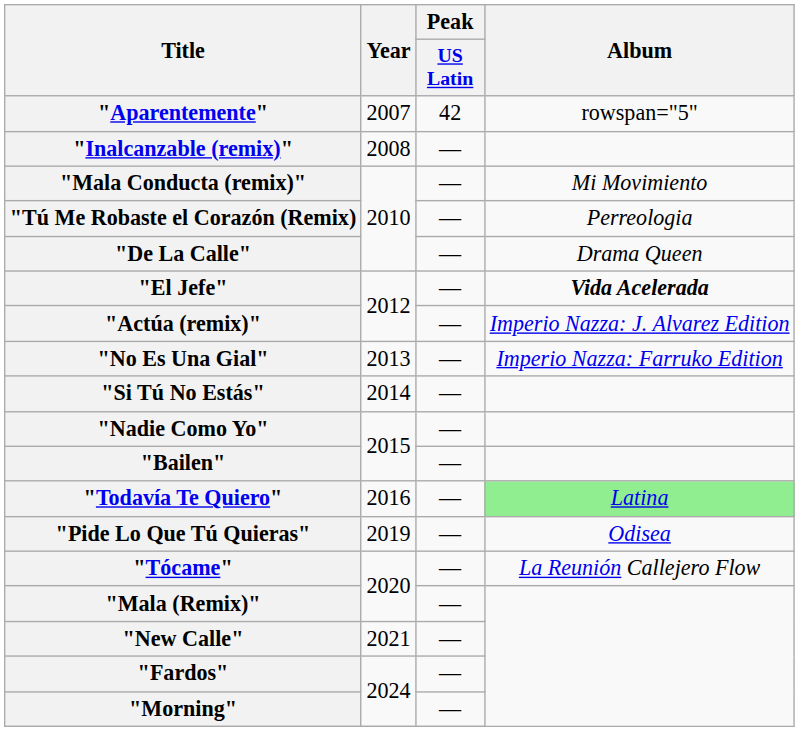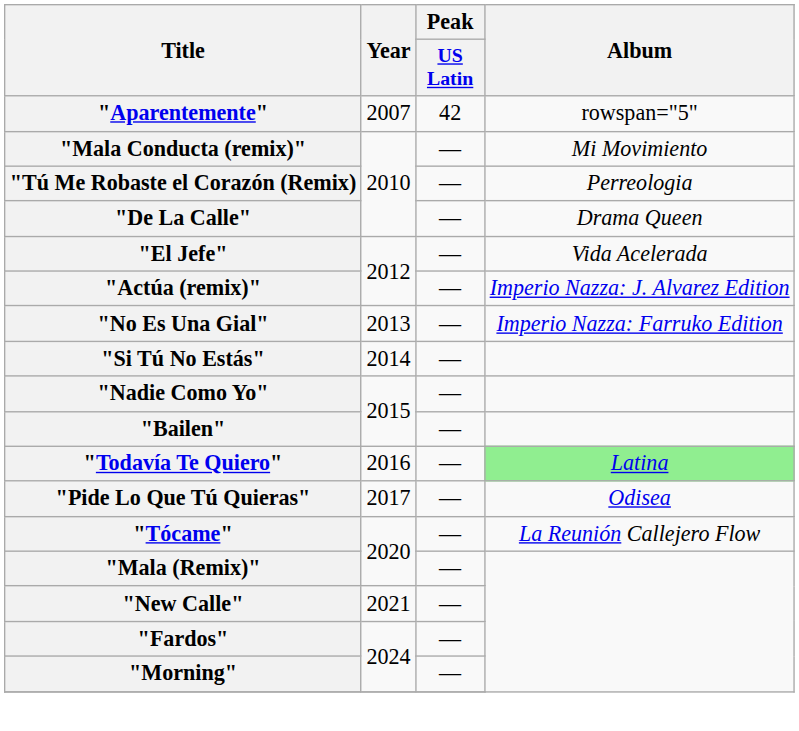- row: (183, 148)
(640, 288) bold -> (640, 253) normal
(389, 533) 2019 -> (389, 498) 2017
